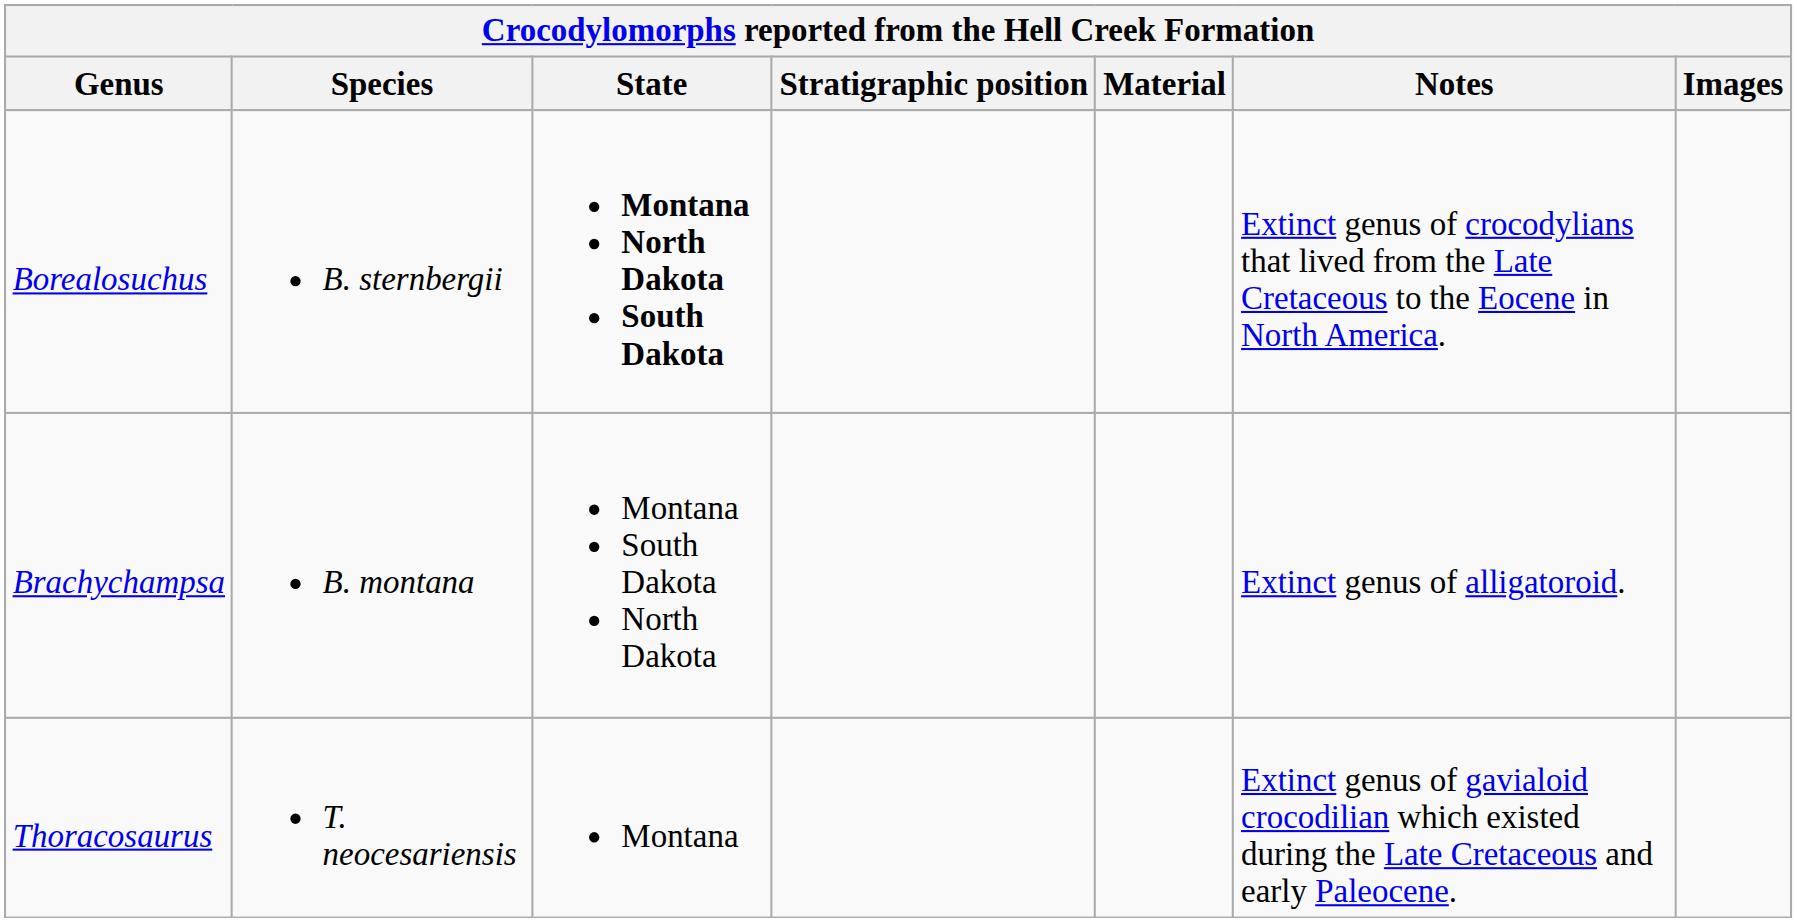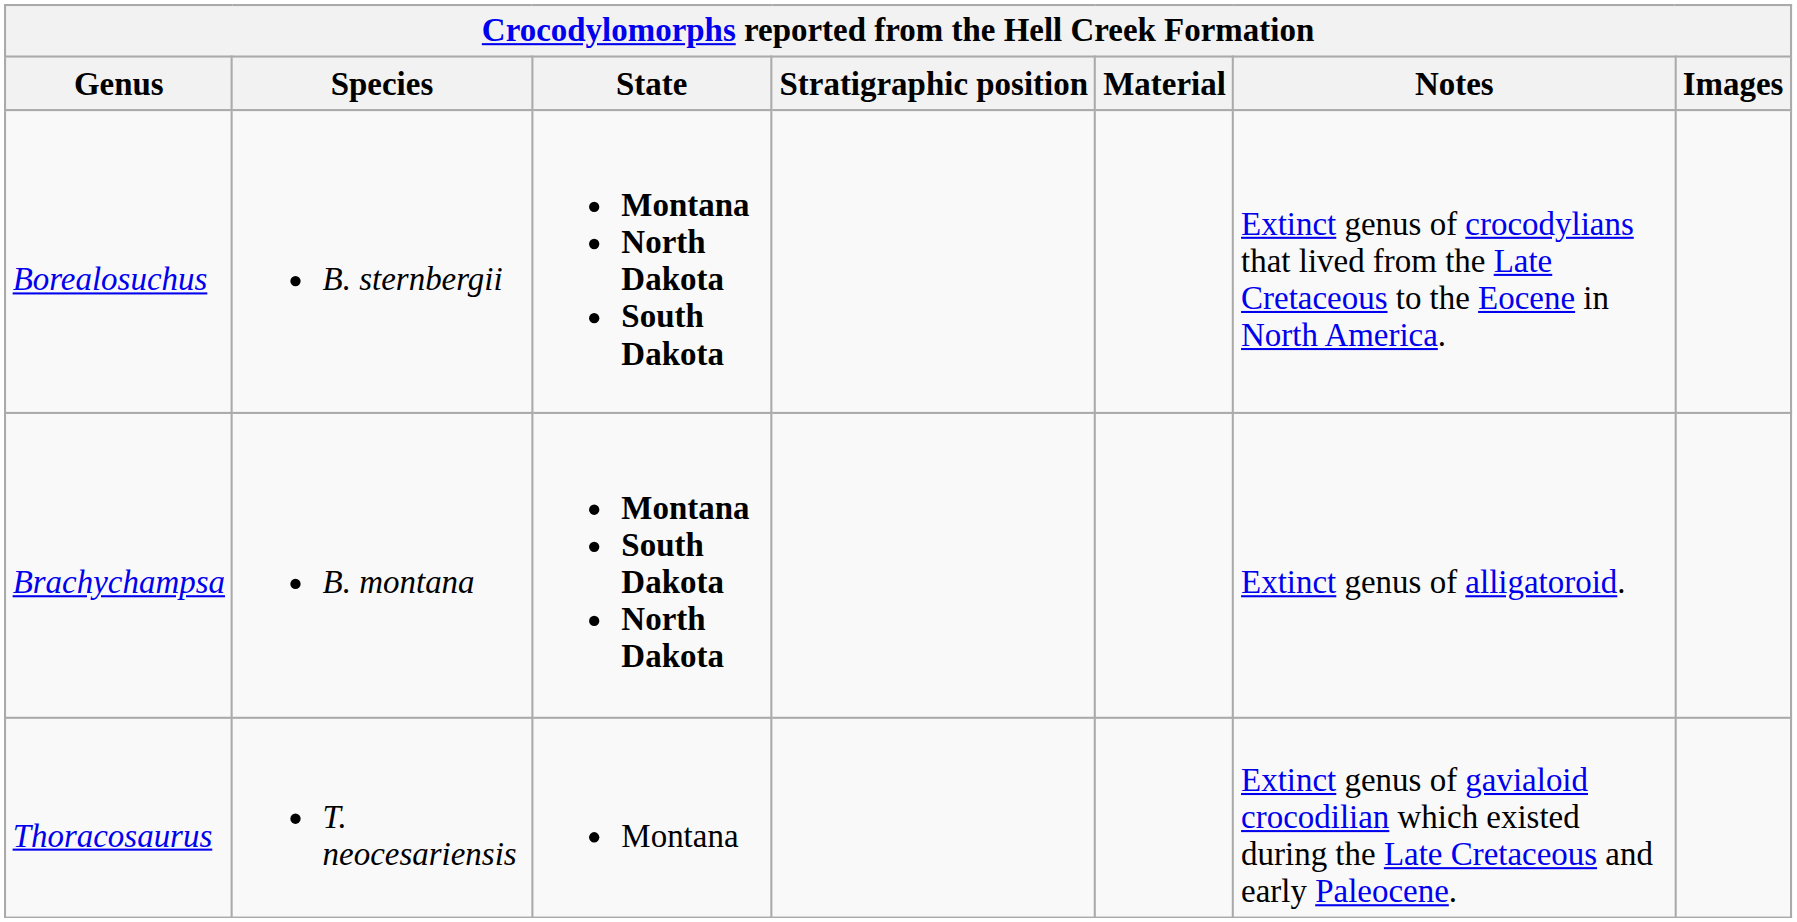(652, 584) normal -> (652, 584) bold
